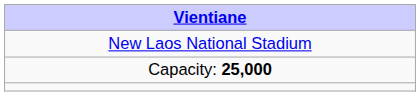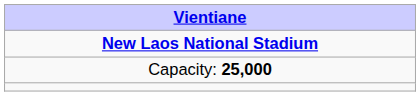(210, 43) normal -> (210, 43) bold
